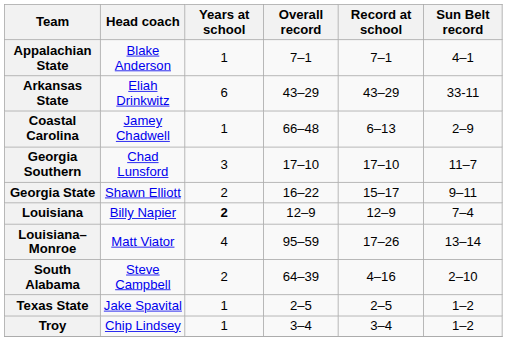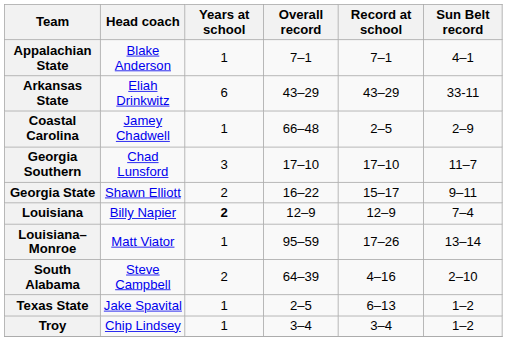(381, 128) 6–13 -> (381, 128) 2–5
(224, 241) 4 -> (224, 241) 1
(381, 305) 2–5 -> (381, 305) 6–13
